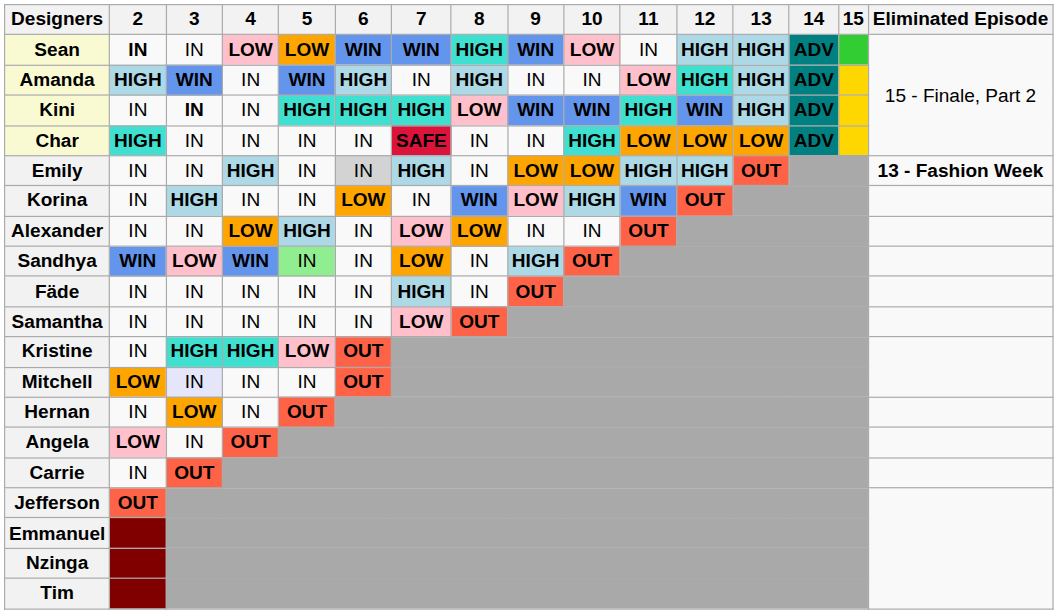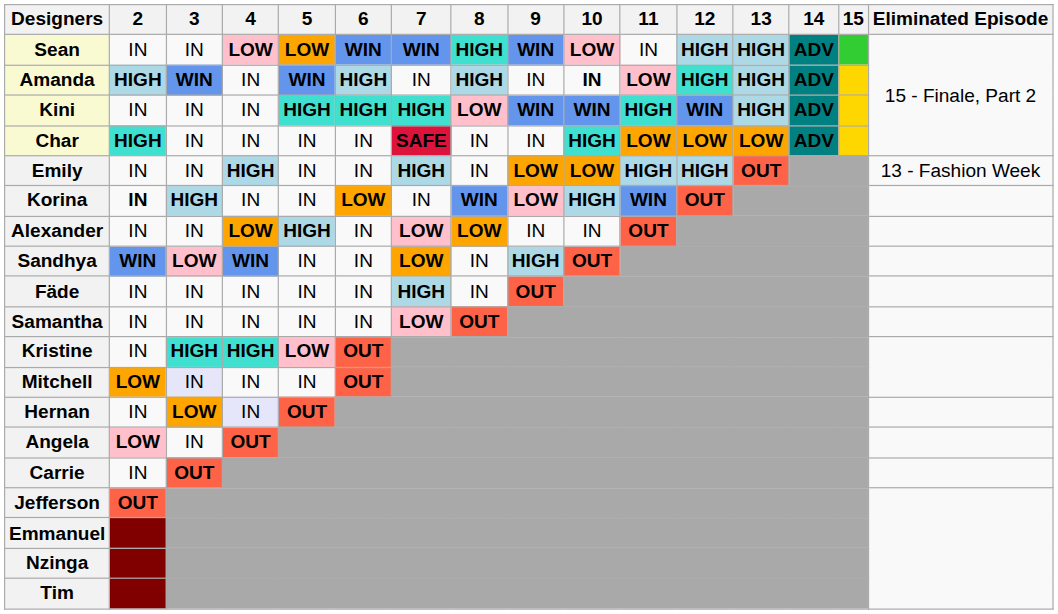(138, 49) bold -> (138, 49) normal
(592, 79) normal -> (592, 79) bold
(194, 110) bold -> (194, 110) normal
(363, 170) lightgrey background -> (363, 170) no background
(960, 170) bold -> (960, 170) normal
(138, 200) normal -> (138, 200) bold
(307, 261) lightgreen background -> (307, 261) no background
(251, 412) no background -> (251, 412) lavender background
